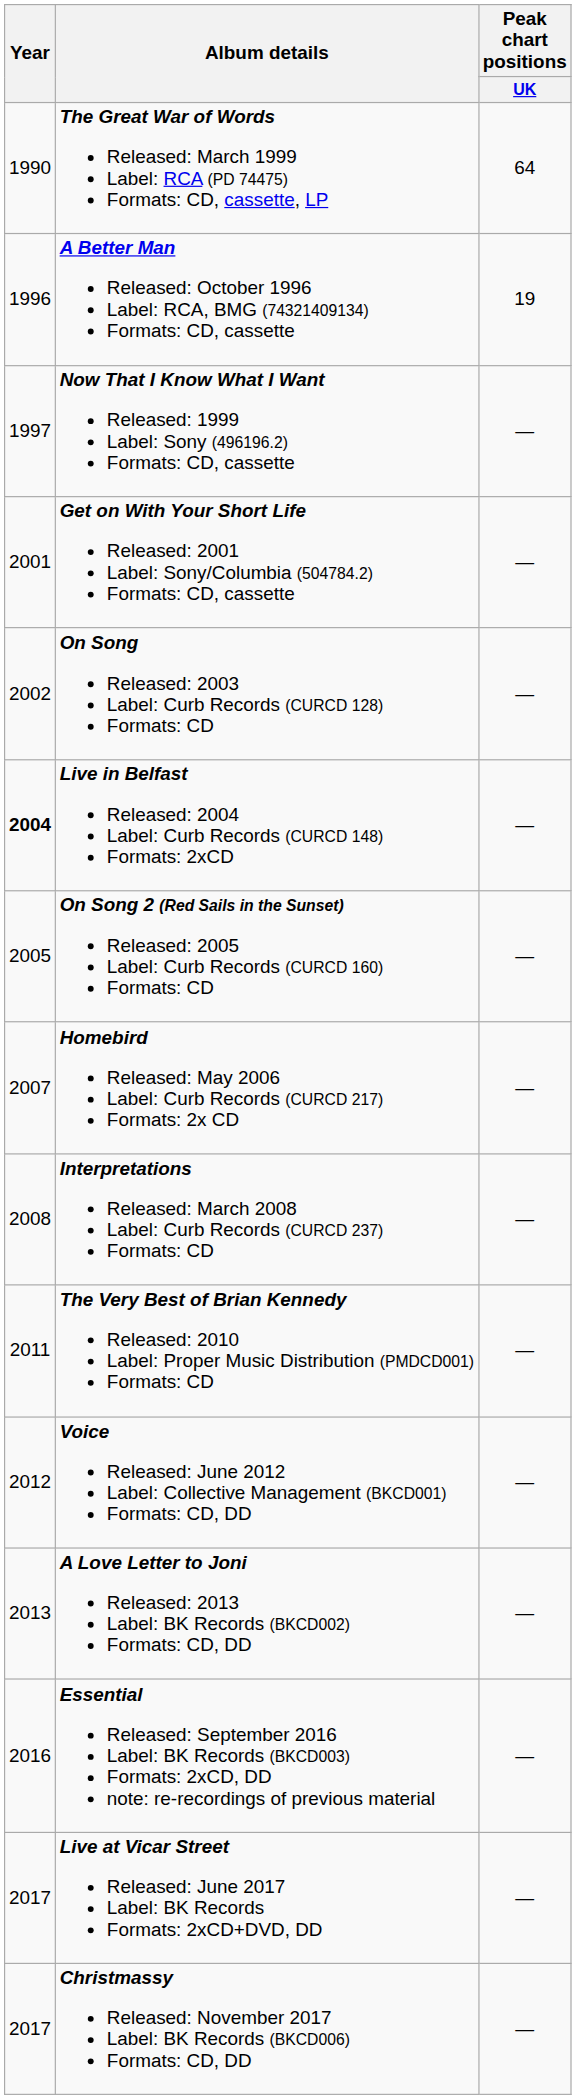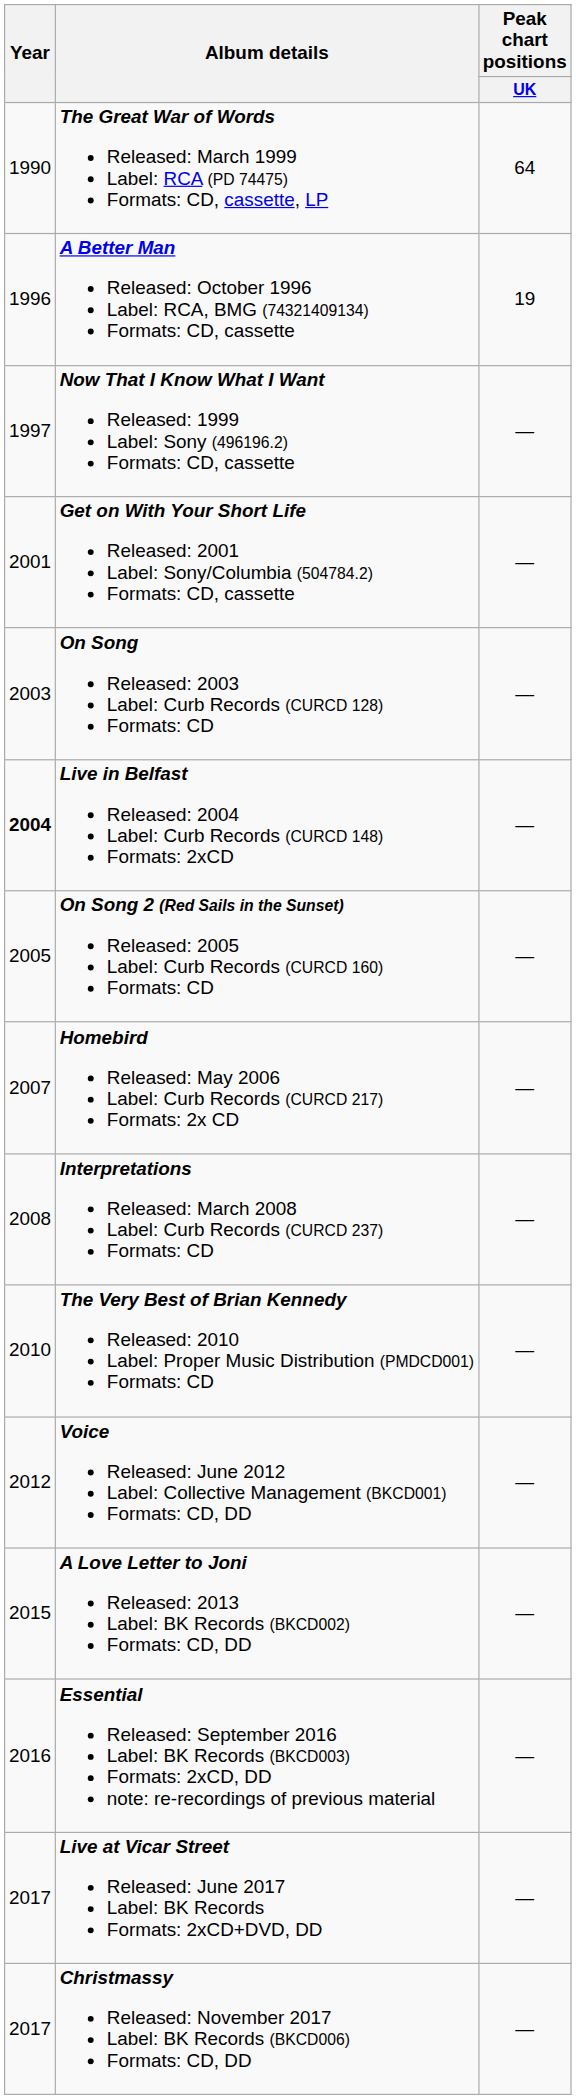(30, 693) 2002 -> (30, 693) 2003
(30, 1350) 2011 -> (30, 1350) 2010
(30, 1613) 2013 -> (30, 1613) 2015
